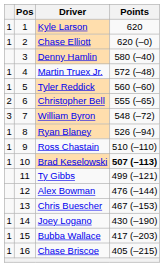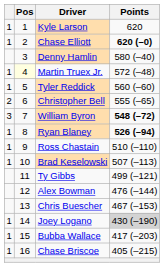(135, 42) normal -> (135, 42) bold
(25, 72) no background -> (25, 72) lightyellow background
(135, 116) normal -> (135, 116) bold
(135, 131) normal -> (135, 131) bold
(135, 161) bold -> (135, 161) normal
(135, 221) no background -> (135, 221) lightgrey background
